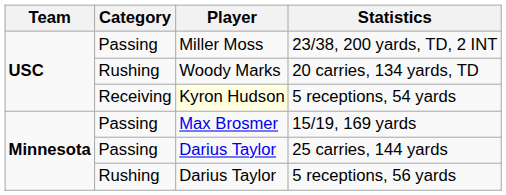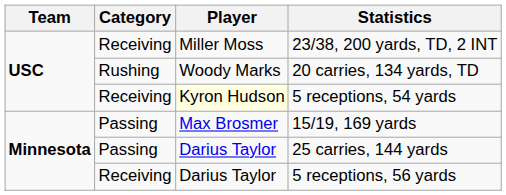(128, 44) Passing -> (135, 44) Receiving
(129, 176) Rushing -> (135, 176) Receiving
